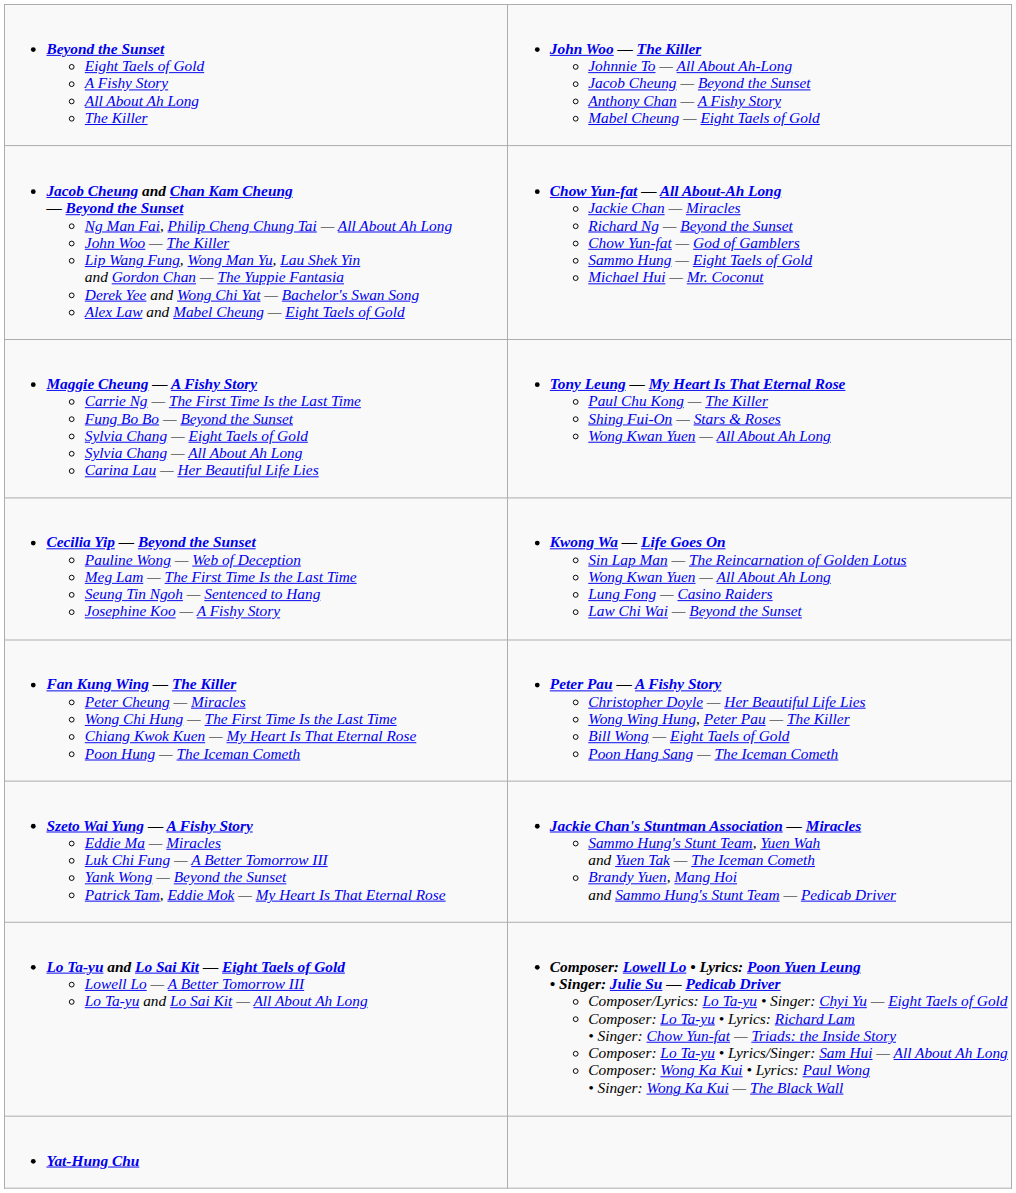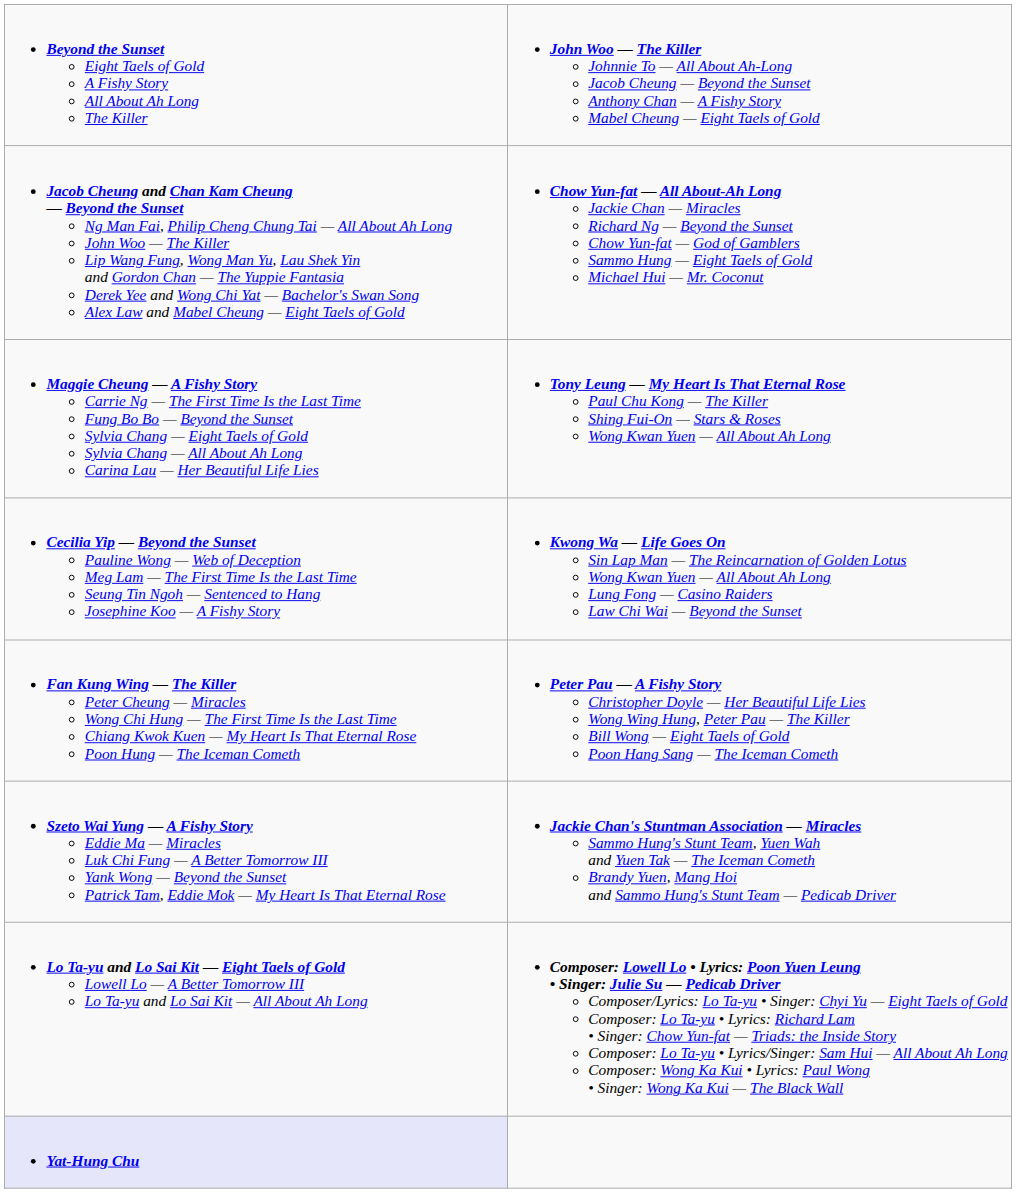(256, 1161) no background -> (256, 1161) lavender background
